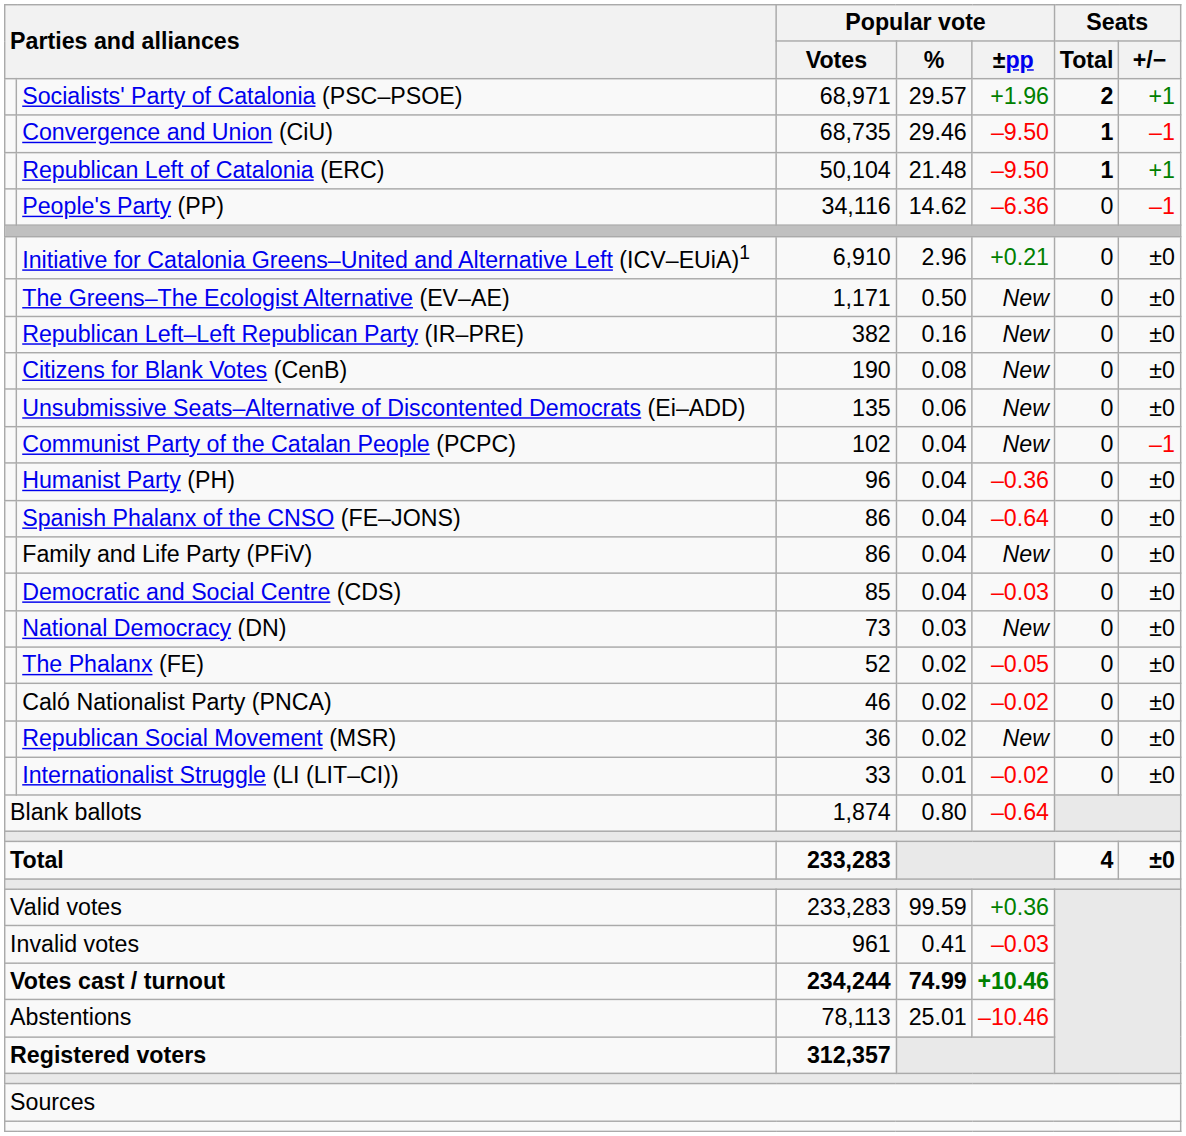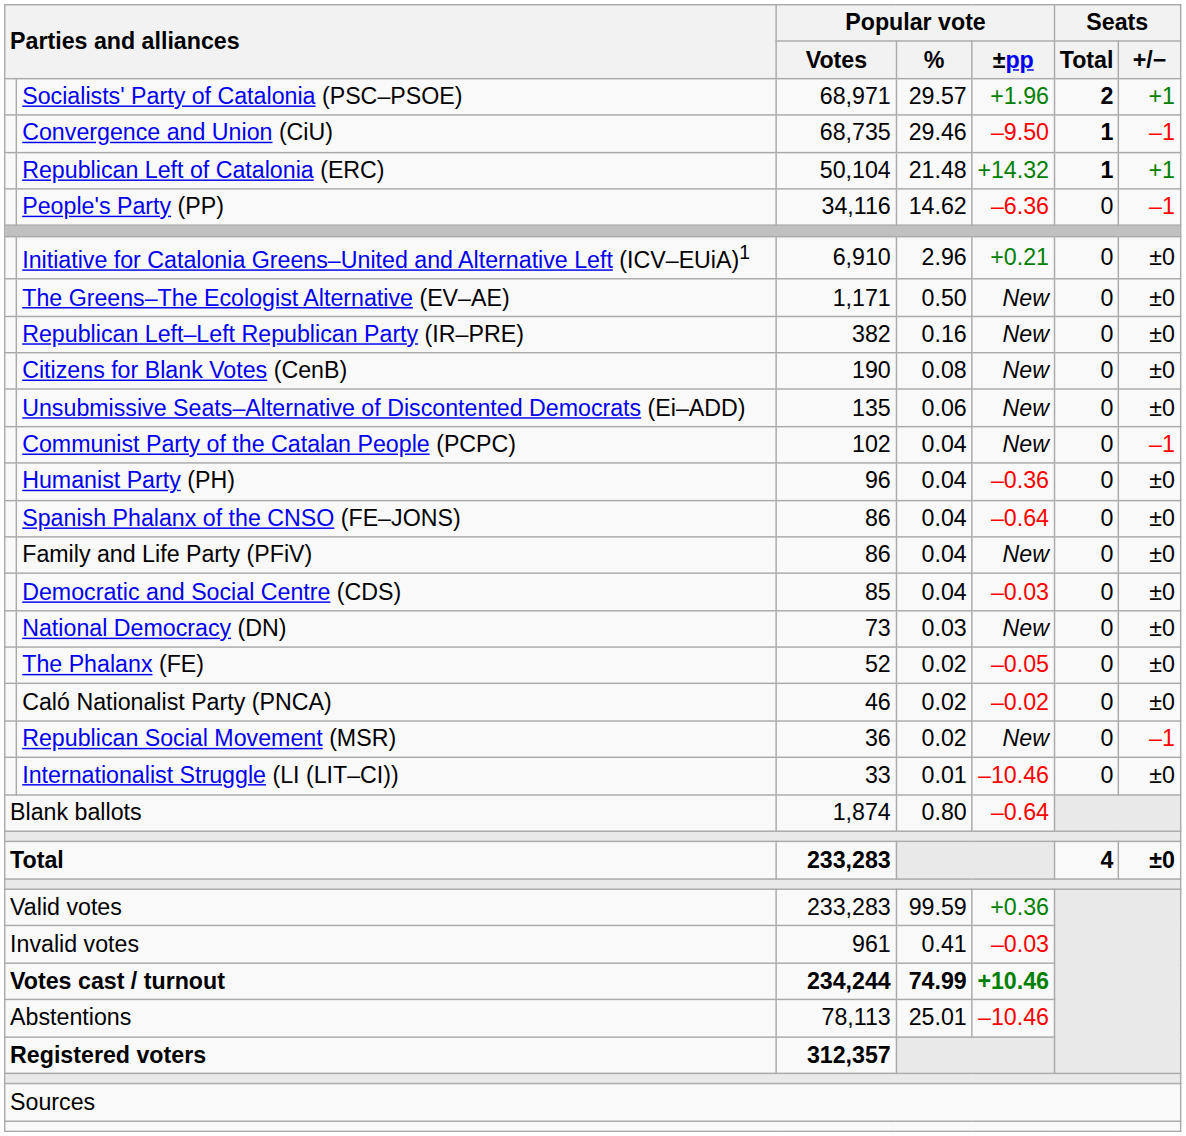(1020, 170) –9.50 -> (1013, 170) +14.32
(1162, 738) ±0 -> (1162, 738) –1
(1020, 775) –0.02 -> (1014, 775) –10.46
